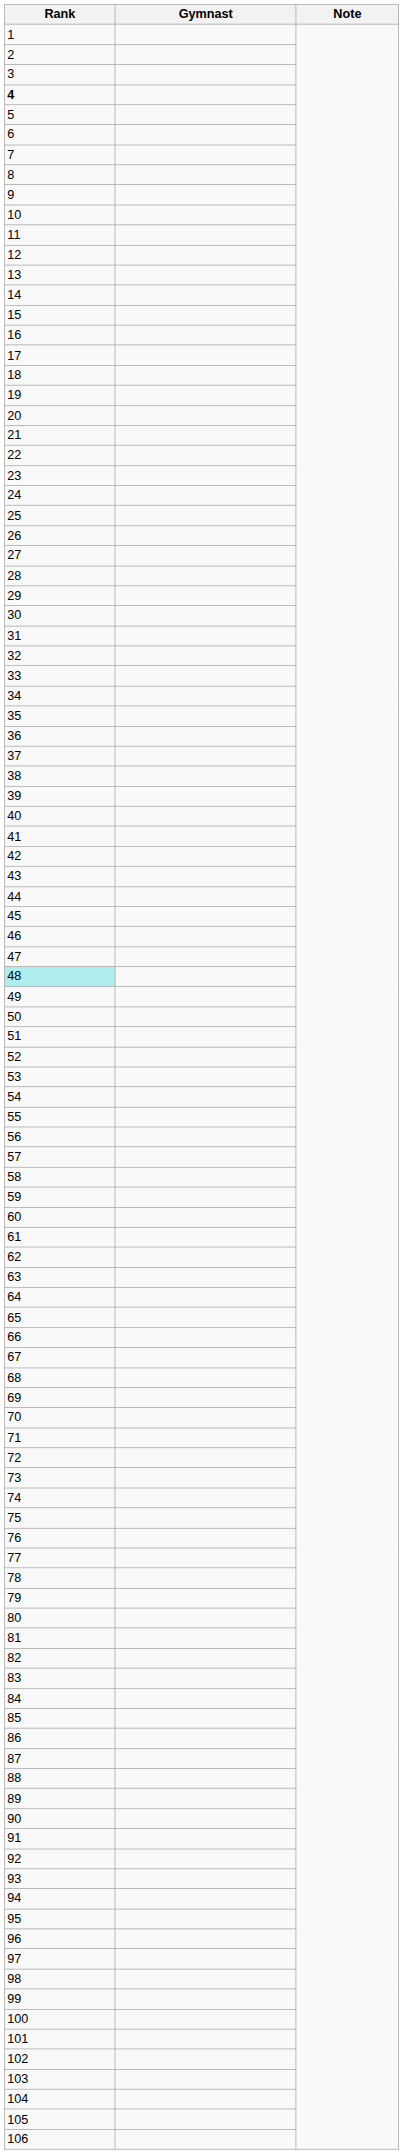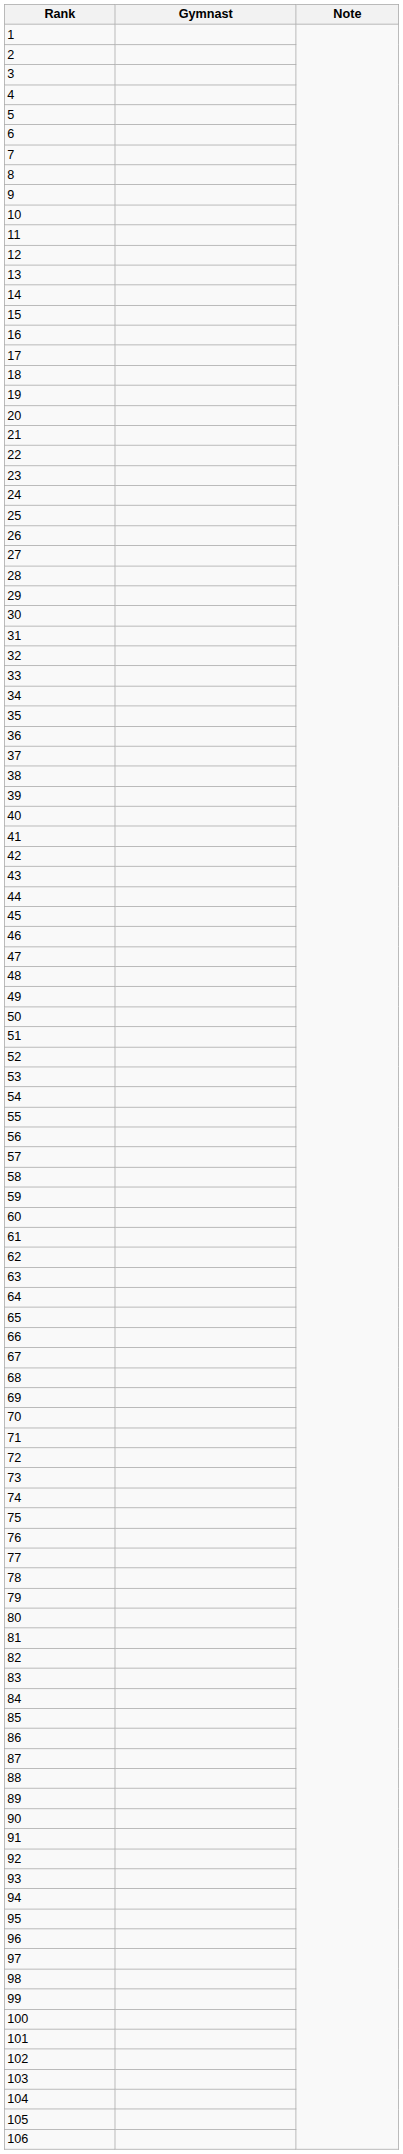(11, 94) bold -> (11, 94) normal
(14, 976) paleturquoise background -> (14, 976) no background
